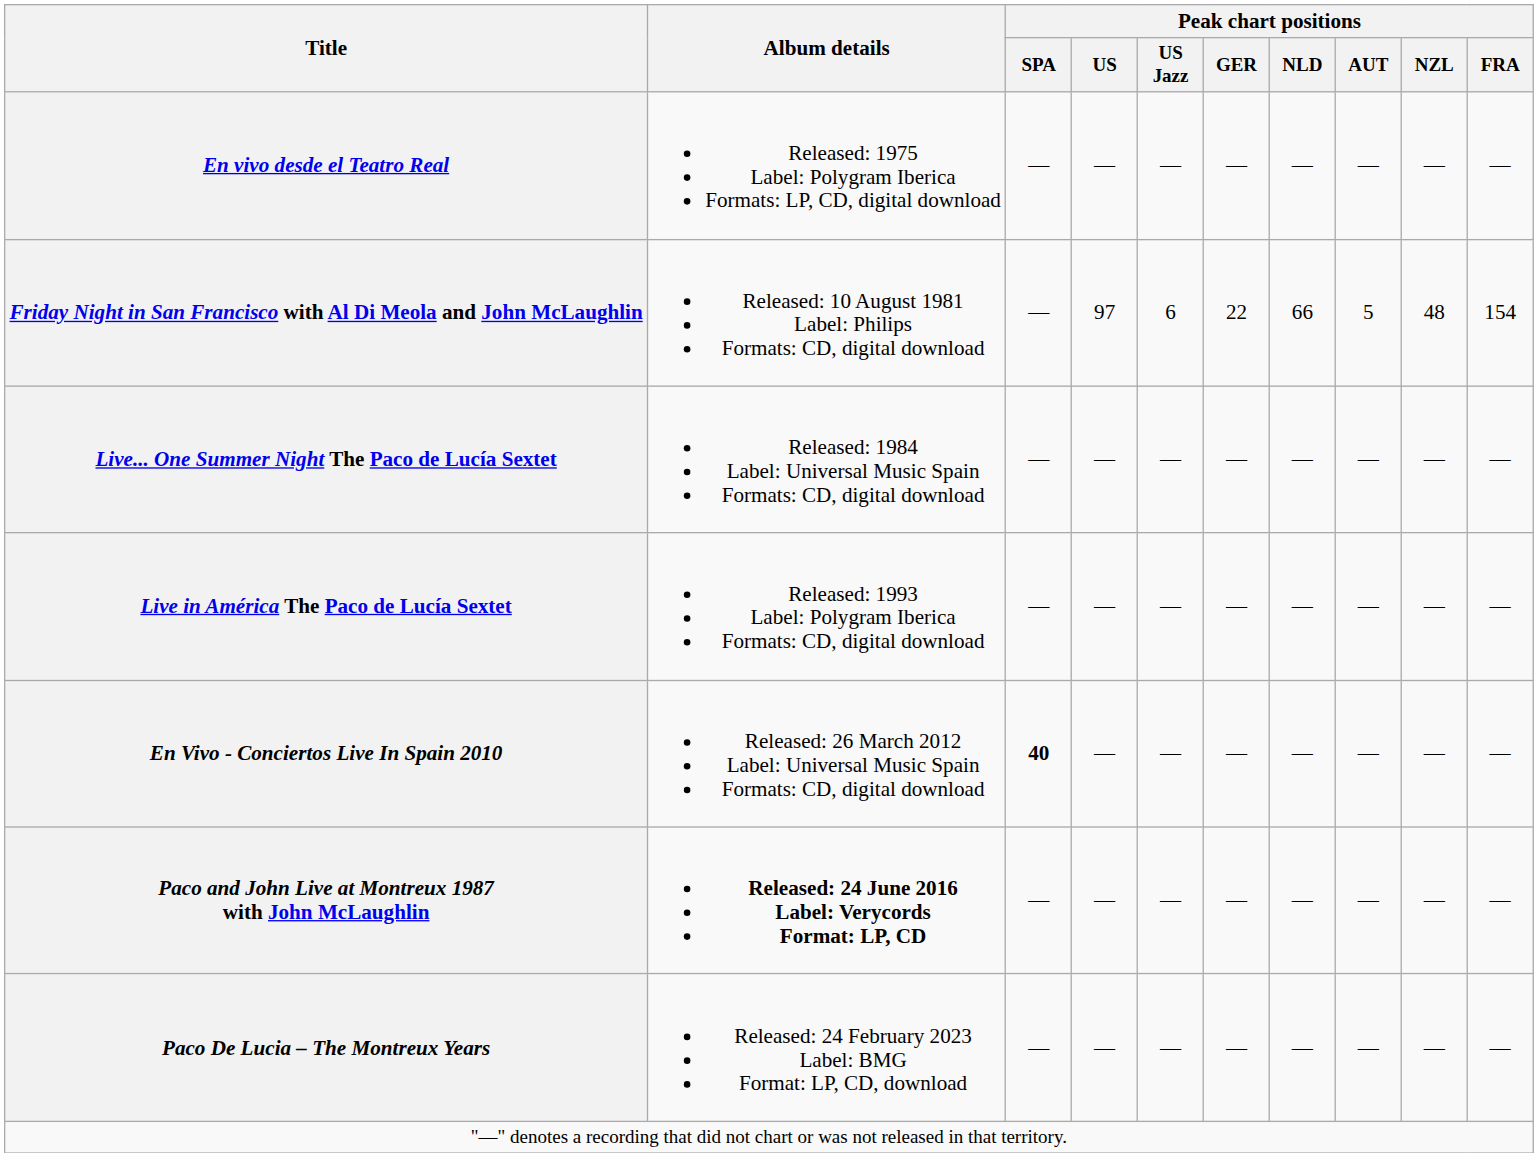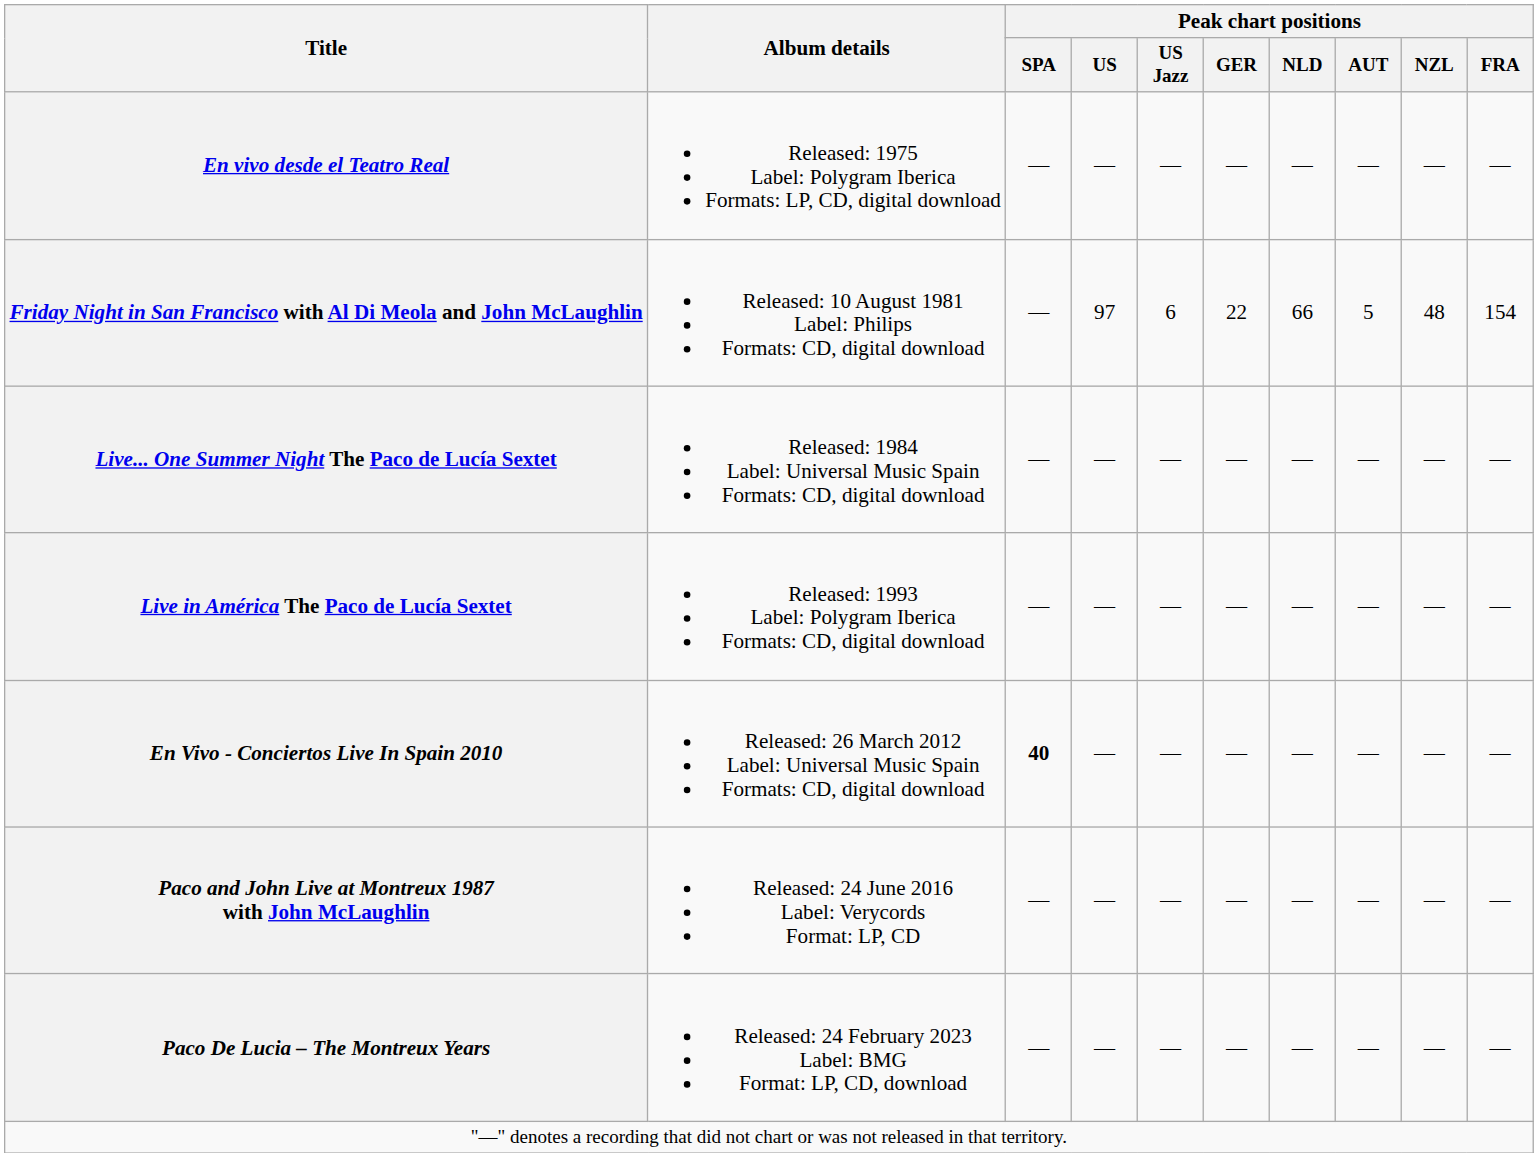(827, 912) bold -> (827, 912) normal
